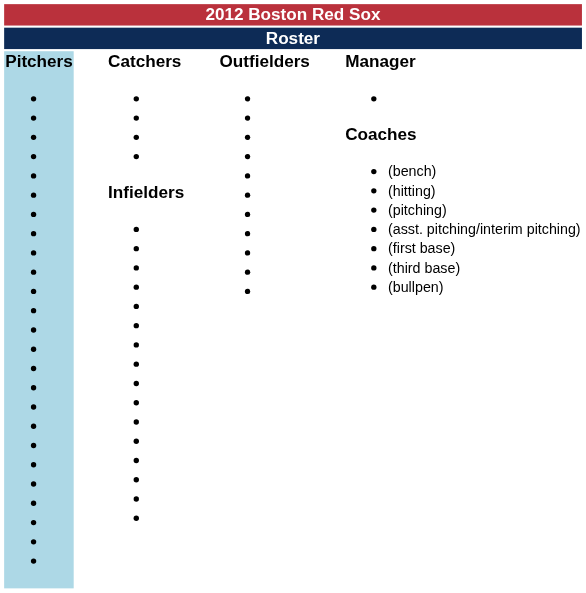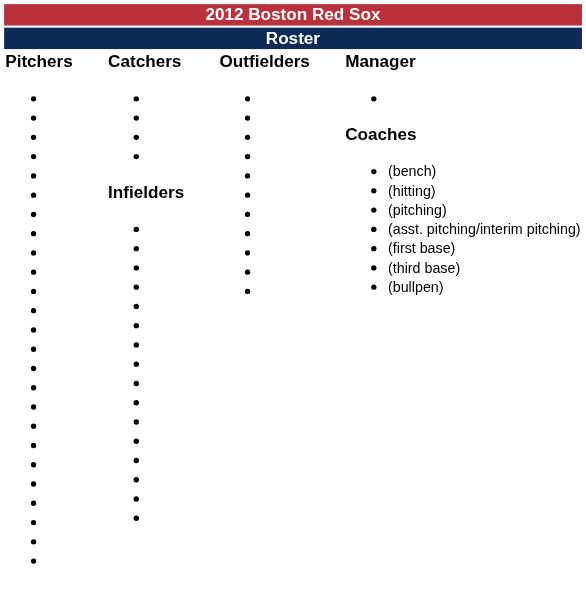(39, 311) lightblue background -> (39, 311) no background
